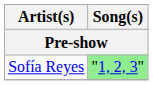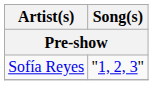(118, 67) lightgreen background -> (118, 67) no background
